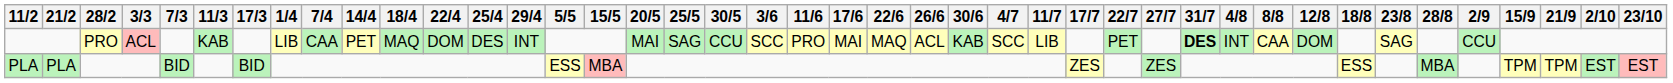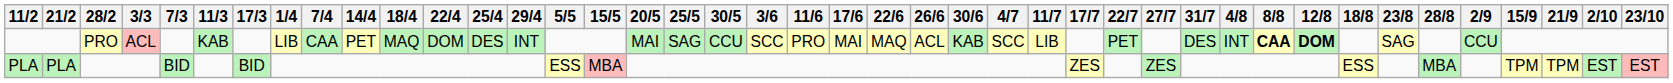(1200, 42) bold -> (1200, 42) normal
(1273, 42) normal -> (1274, 42) bold
(1315, 42) normal -> (1317, 42) bold
